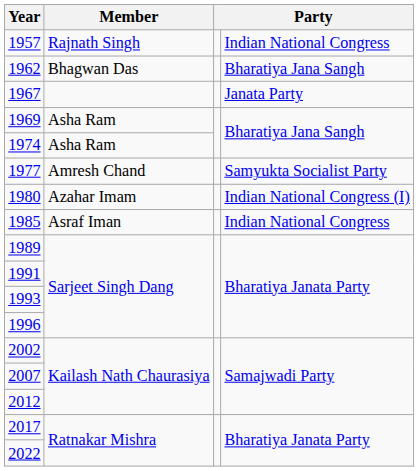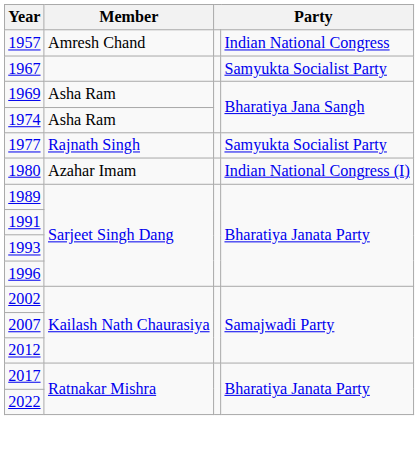(94, 42) Rajnath Singh -> (97, 42) Amresh Chand
- row: (24, 68)
(264, 94) Janata Party -> (306, 68) Samyukta Socialist Party
(97, 171) Amresh Chand -> (94, 145) Rajnath Singh
- row: (24, 222)
